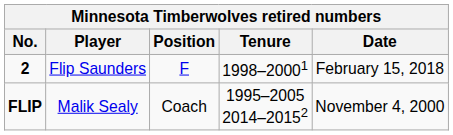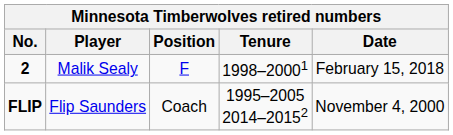(98, 68) Flip Saunders -> (98, 68) Malik Sealy
(98, 106) Malik Sealy -> (98, 106) Flip Saunders
